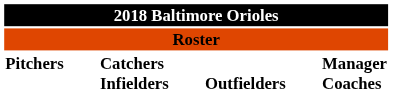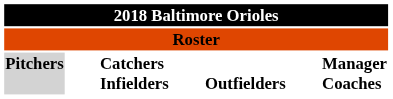(35, 63) no background -> (35, 63) lightgrey background
